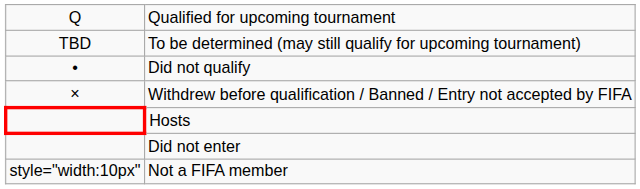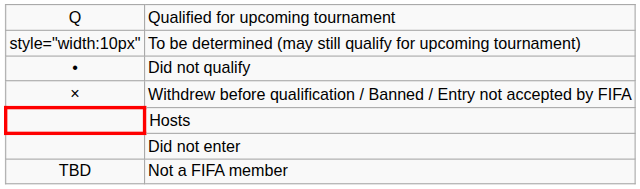(75, 43) TBD -> (75, 43) style="width:10px"
(75, 172) style="width:10px" -> (75, 172) TBD
